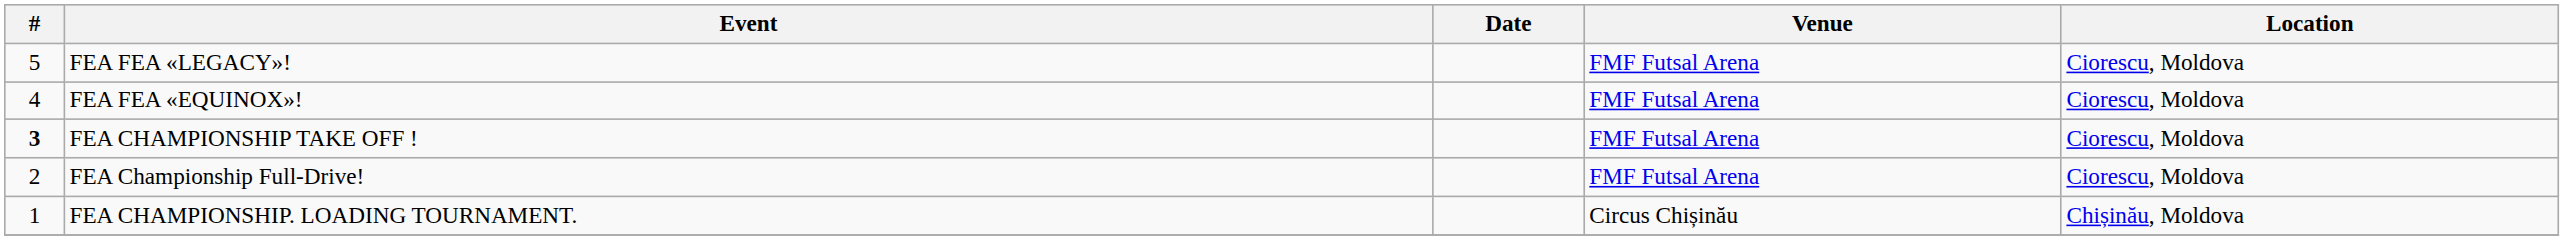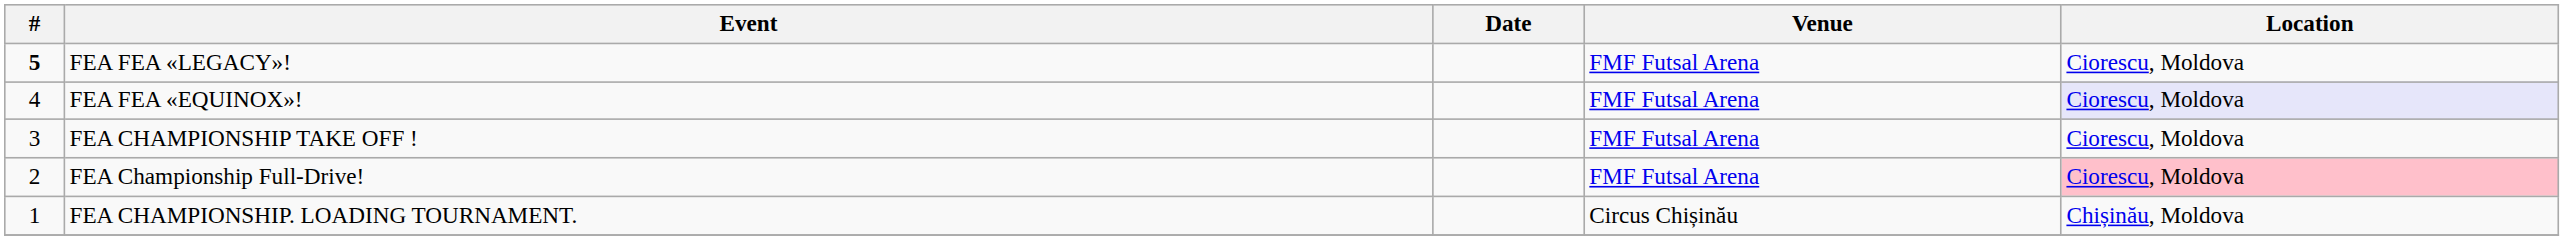(34, 62) normal -> (34, 62) bold
(2155, 100) no background -> (2155, 100) lavender background
(34, 138) bold -> (34, 138) normal
(2155, 176) no background -> (2155, 176) pink background
